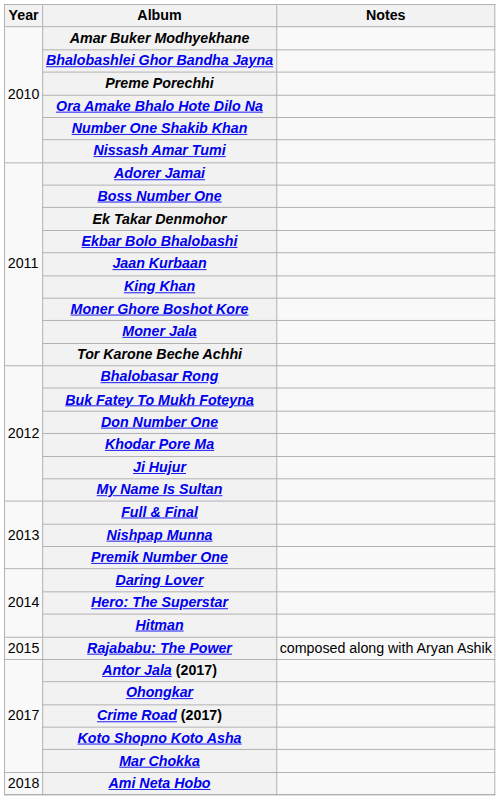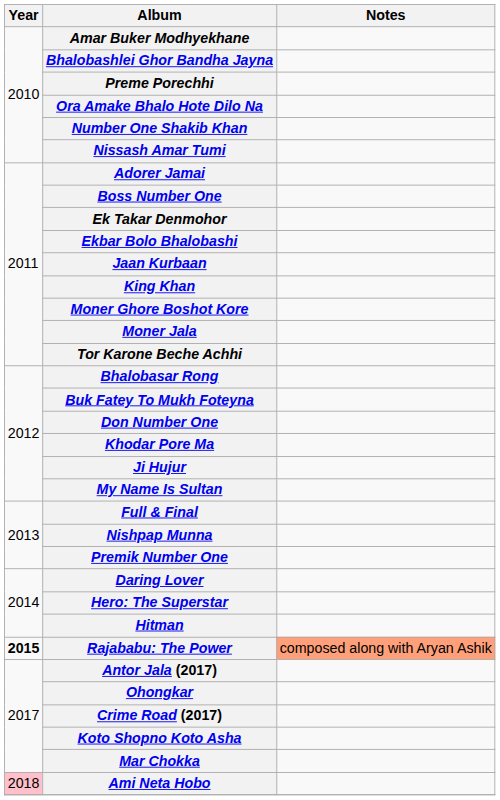(24, 648) normal -> (24, 648) bold
(386, 648) no background -> (386, 648) lightsalmon background
(24, 783) no background -> (24, 783) pink background
